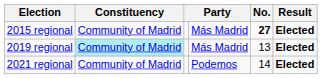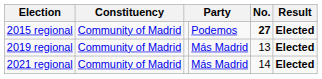(220, 30) Más Madrid -> (214, 30) Podemos
(129, 47) paleturquoise background -> (129, 47) no background
(214, 64) Podemos -> (220, 64) Más Madrid
